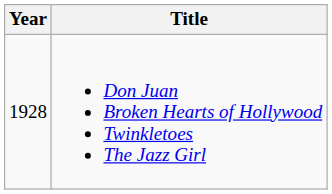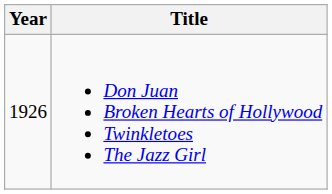(28, 111) 1928 -> (28, 111) 1926
